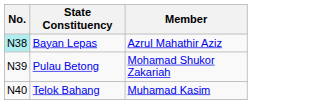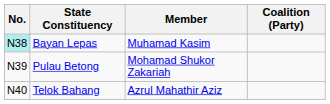+ column: (286, 19)
(175, 43) Azrul Mahathir Aziz -> (169, 43) Muhamad Kasim
(169, 90) Muhamad Kasim -> (175, 90) Azrul Mahathir Aziz
